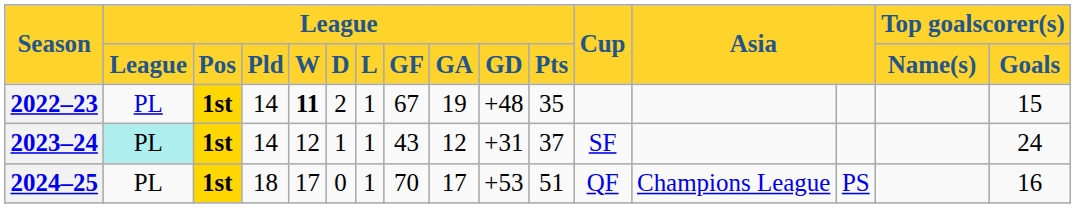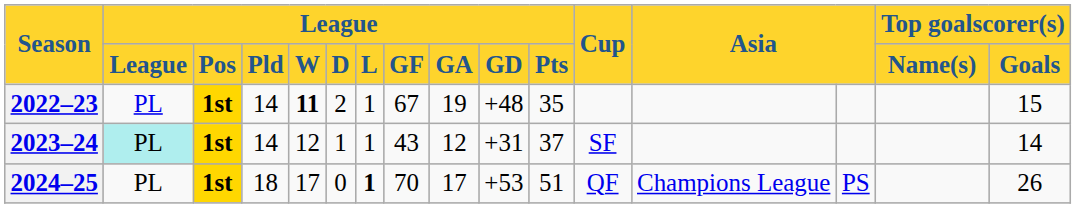(1030, 143) 24 -> (1030, 143) 14
(369, 182) normal -> (369, 182) bold
(1030, 182) 16 -> (1030, 182) 26
